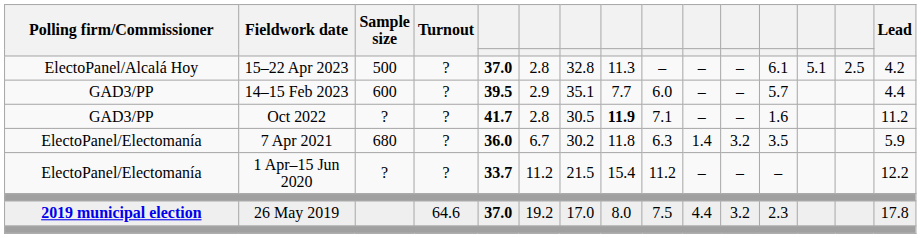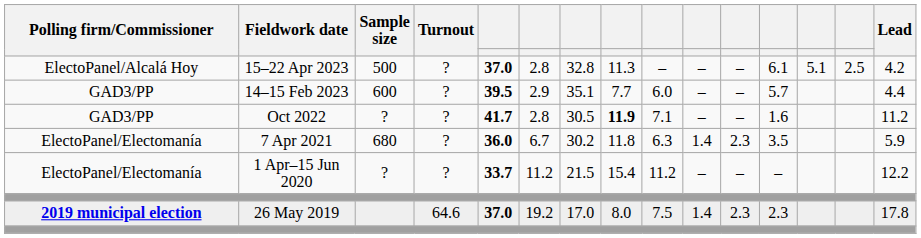(740, 140) 3.2 -> (740, 140) 2.3
(702, 213) 4.4 -> (702, 213) 1.4
(740, 213) 3.2 -> (740, 213) 2.3
